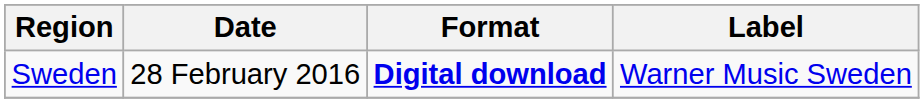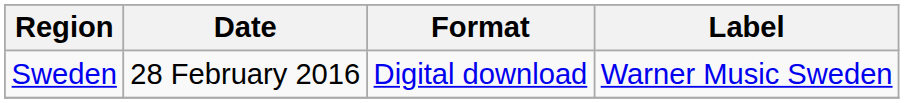(490, 73) bold -> (480, 73) normal
